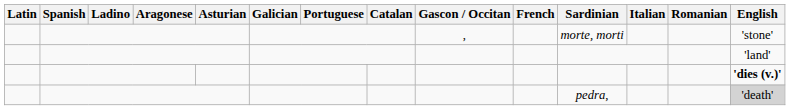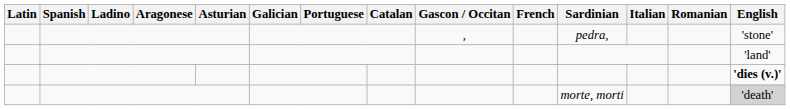(592, 34) morte, morti -> (592, 34) pedra,
(592, 94) pedra, -> (592, 94) morte, morti
